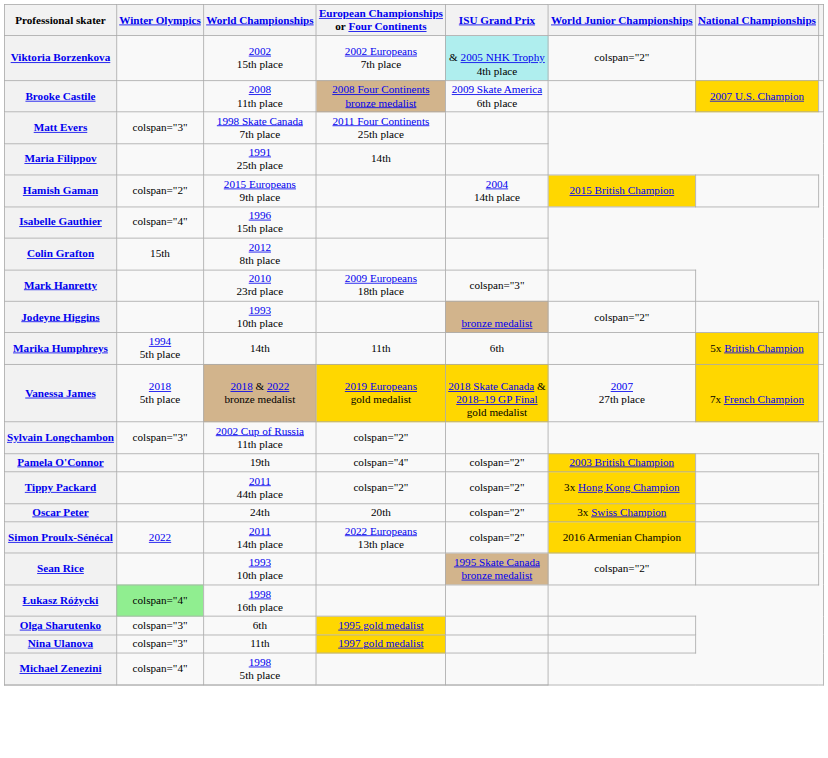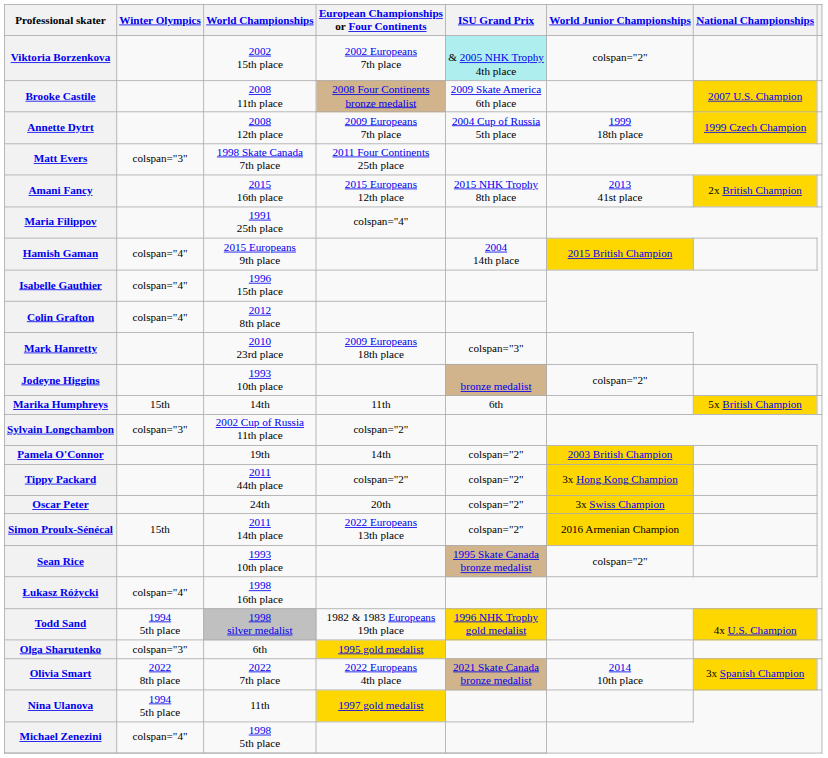+ row: (60, 127)
+ row: (60, 190)
(381, 159) 14th -> (381, 222) colspan="4"
(160, 190) colspan="2" -> (160, 253) colspan="4"
(160, 253) 15th -> (160, 316) colspan="4"
(160, 348) 1994 5th place -> (160, 404) 15th
- row: (60, 392)
(381, 462) colspan="4" -> (381, 454) 14th
(160, 537) 2022 -> (160, 529) 15th
(160, 600) lightgreen background -> (160, 592) no background
+ row: (60, 623)
+ row: (60, 673)
(160, 643) colspan="3" -> (160, 705) 1994 5th place
